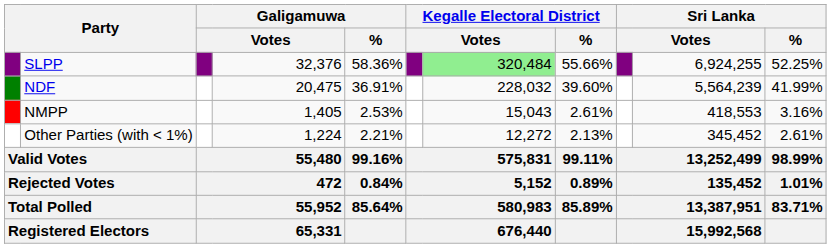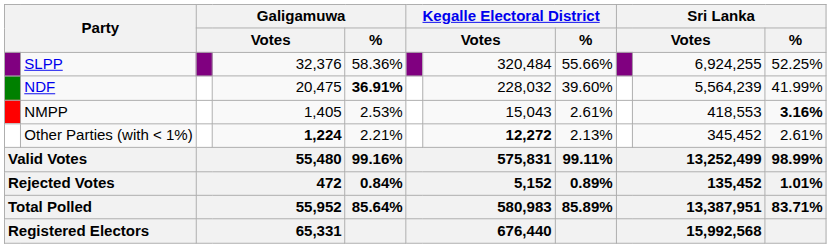(524, 64) lightgreen background -> (524, 64) no background
(377, 87) normal -> (377, 87) bold
(801, 111) normal -> (801, 111) bold
(323, 135) normal -> (323, 135) bold
(529, 135) normal -> (529, 135) bold
